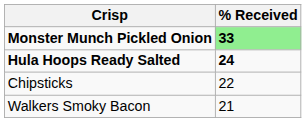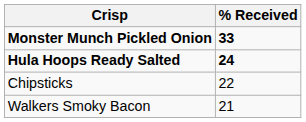(226, 38) lightgreen background -> (226, 38) no background
